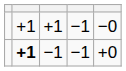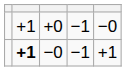(53, 25) +1 -> (53, 25) +0
(53, 52) −1 -> (53, 52) −0
(107, 52) +0 -> (107, 52) +1
